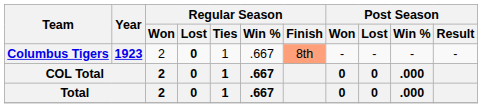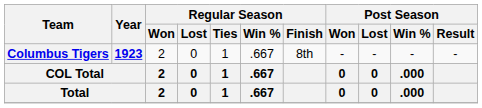(194, 54) bold -> (194, 54) normal
(305, 54) lightsalmon background -> (305, 54) no background
